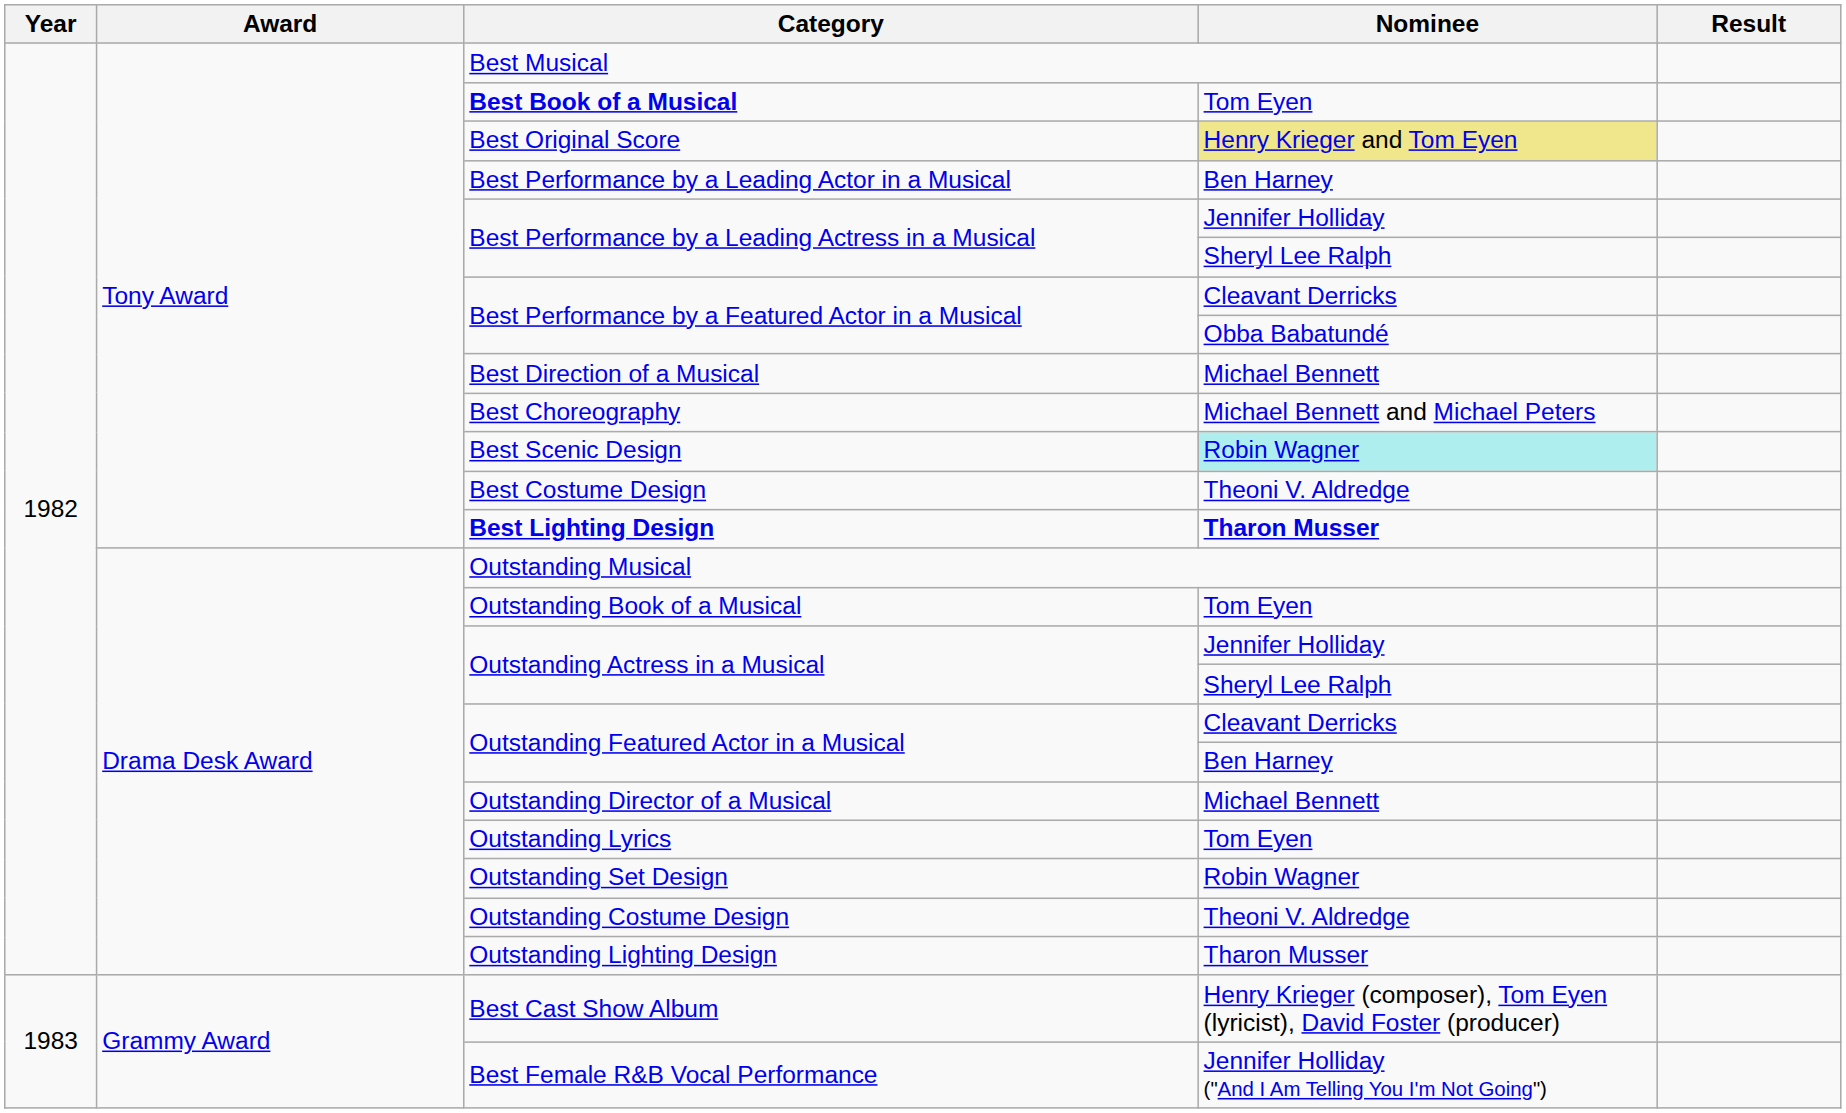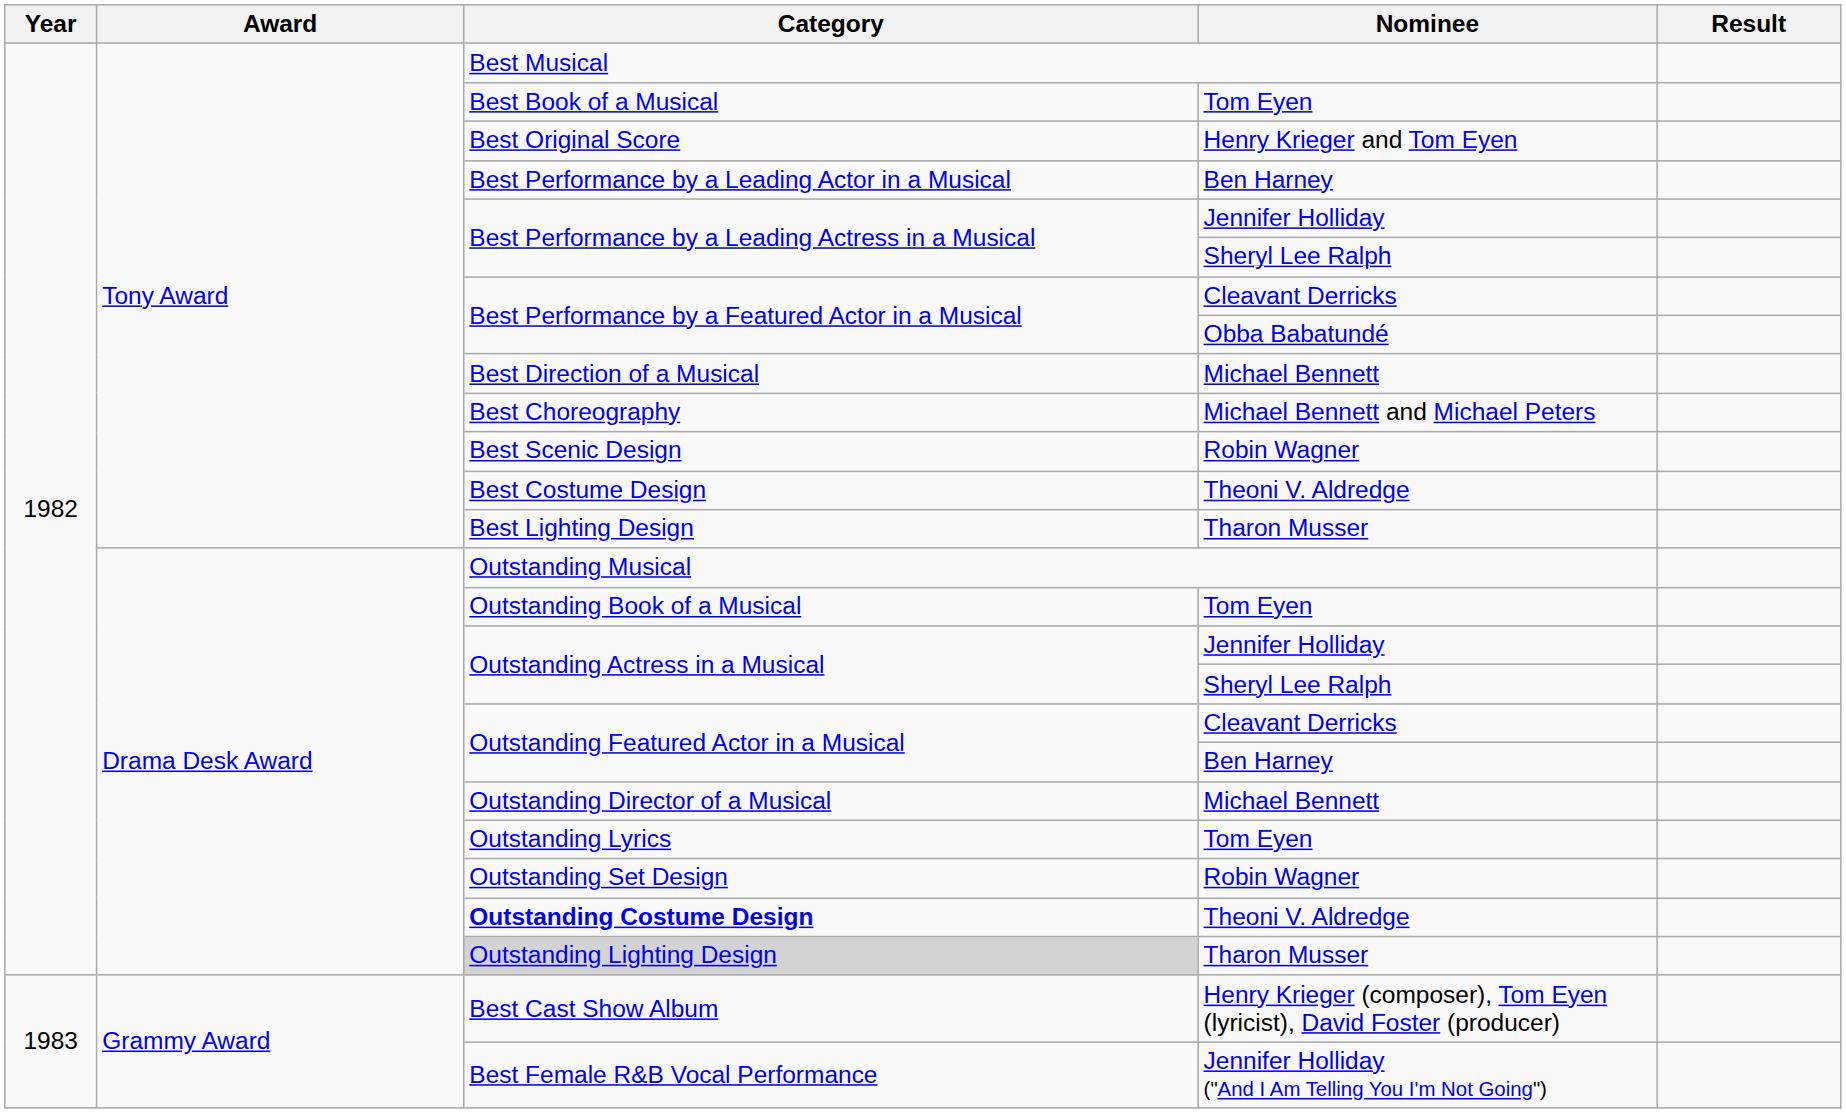(603, 101) bold -> (594, 101) normal
(1361, 140) khaki background -> (1361, 140) no background
(1281, 450) paleturquoise background -> (1281, 450) no background
(592, 528) bold -> (582, 528) normal
(1291, 528) bold -> (1286, 528) normal
(629, 916) normal -> (641, 916) bold
(623, 955) no background -> (623, 955) lightgrey background
